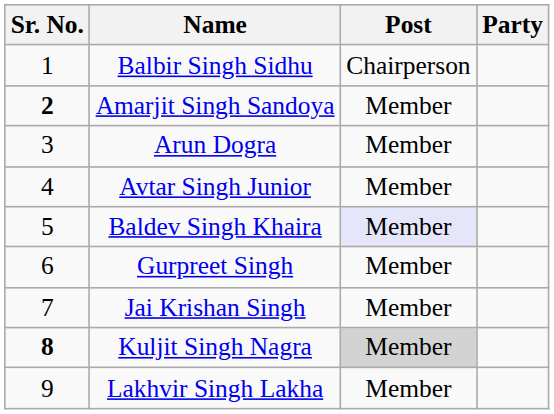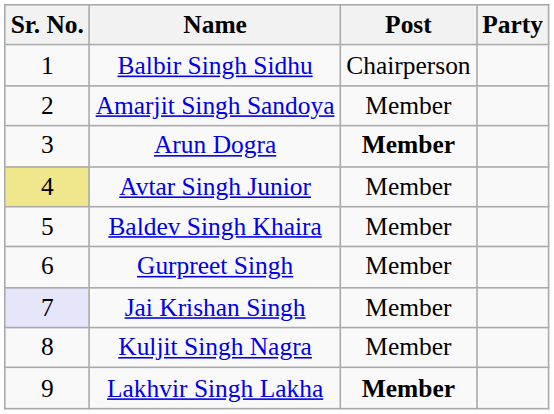(47, 105) bold -> (47, 105) normal
(408, 145) normal -> (408, 145) bold
(47, 186) no background -> (47, 186) khaki background
(408, 226) lavender background -> (408, 226) no background
(47, 307) no background -> (47, 307) lavender background
(47, 347) bold -> (47, 347) normal
(408, 347) lightgrey background -> (408, 347) no background
(408, 387) normal -> (408, 387) bold
